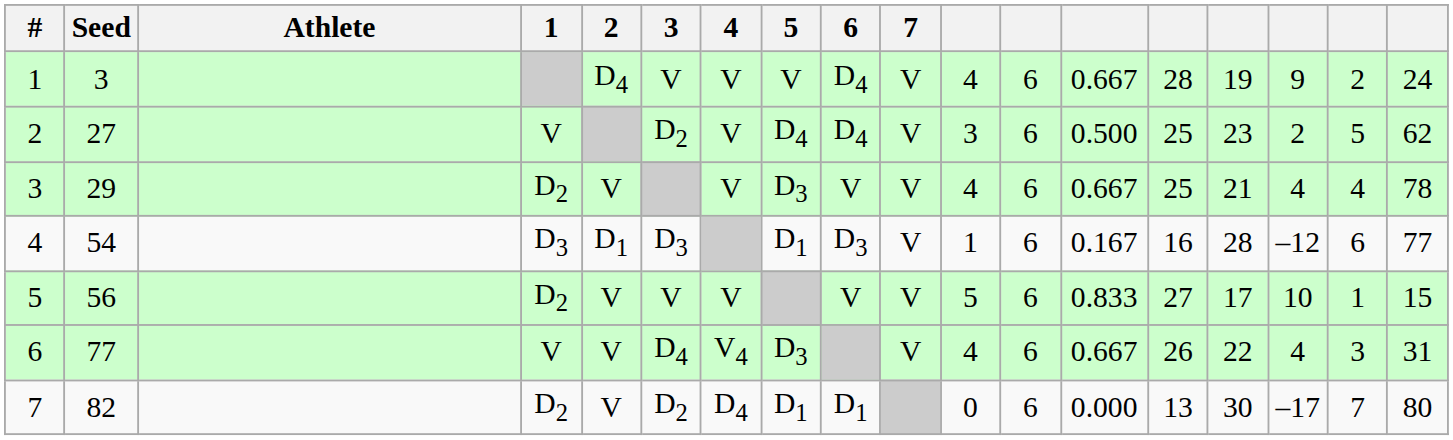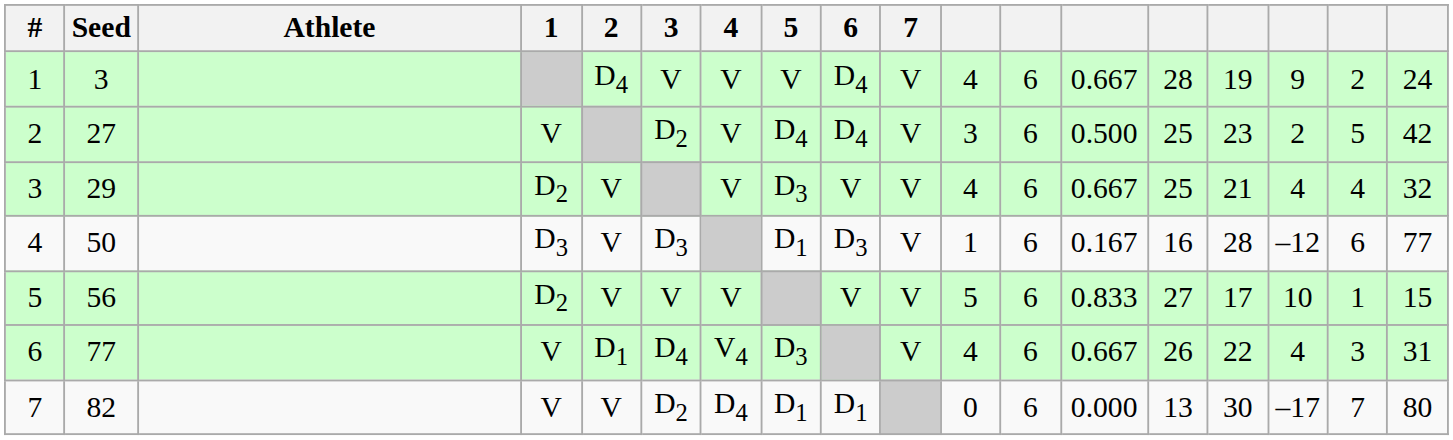(1418, 133) 62 -> (1418, 133) 42
(1418, 188) 78 -> (1418, 188) 32
(101, 242) 54 -> (101, 242) 50
(611, 242) D1 -> (611, 242) V
(611, 352) V -> (611, 352) D1
(551, 406) D2 -> (551, 406) V
